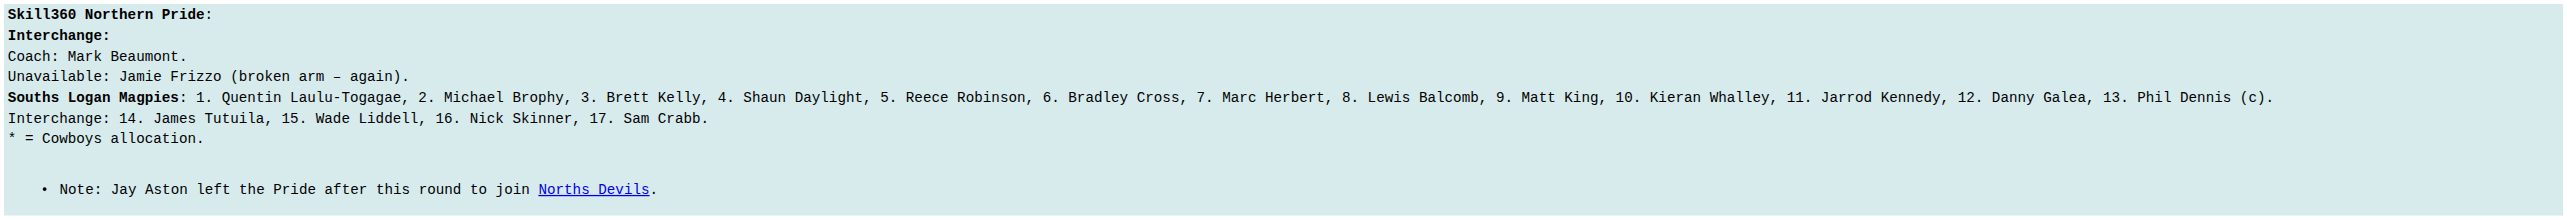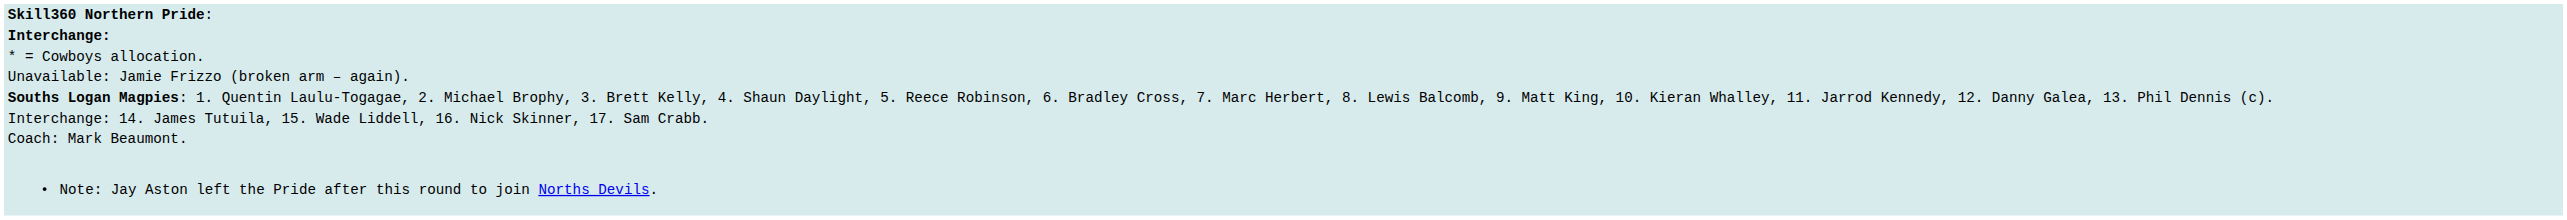(98, 57) Coach: Mark Beaumont. -> (106, 57) * = Cowboys allocation.
(106, 139) * = Cowboys allocation. -> (98, 139) Coach: Mark Beaumont.
